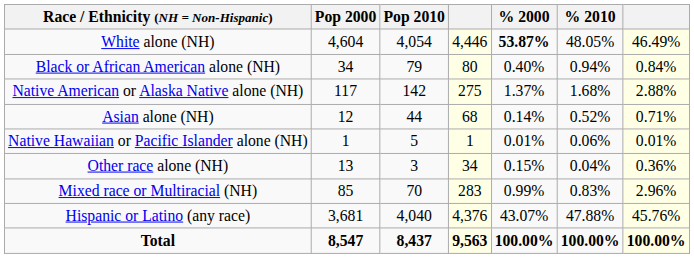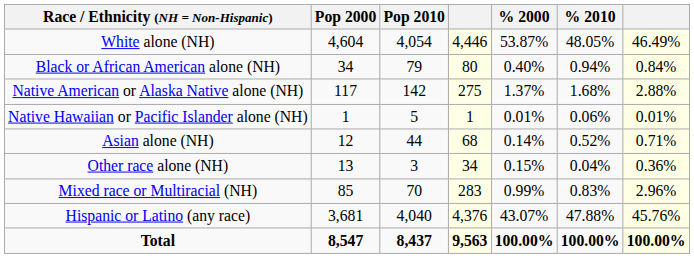(524, 41) bold -> (524, 41) normal
rows swapped: (158, 116) <-> (158, 141)
